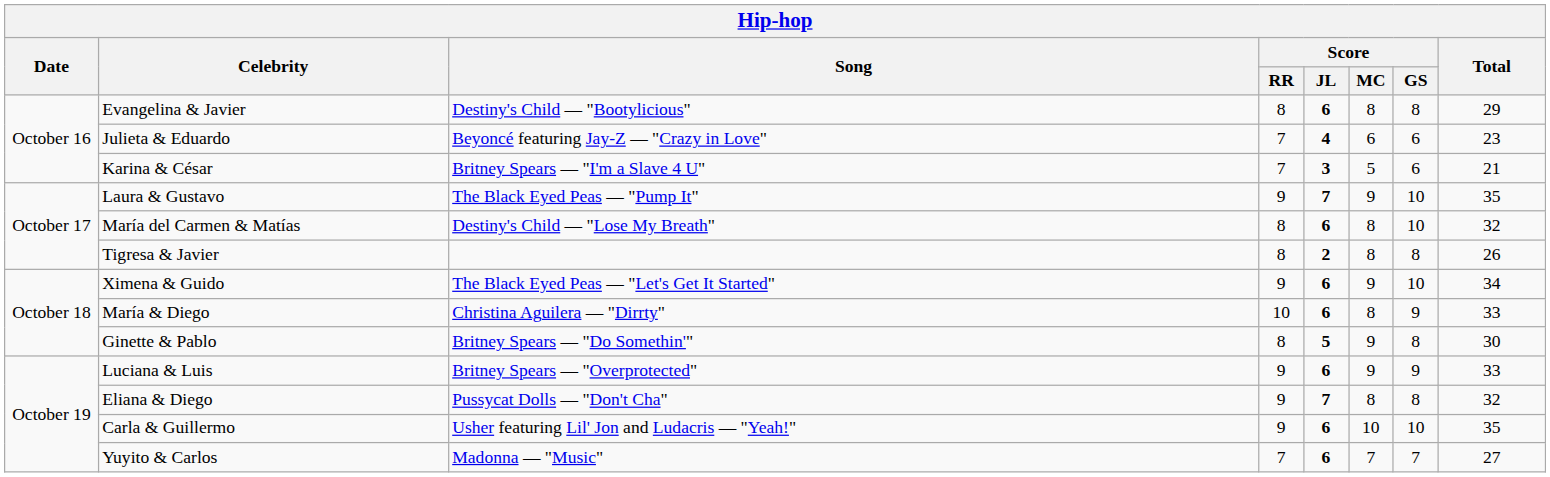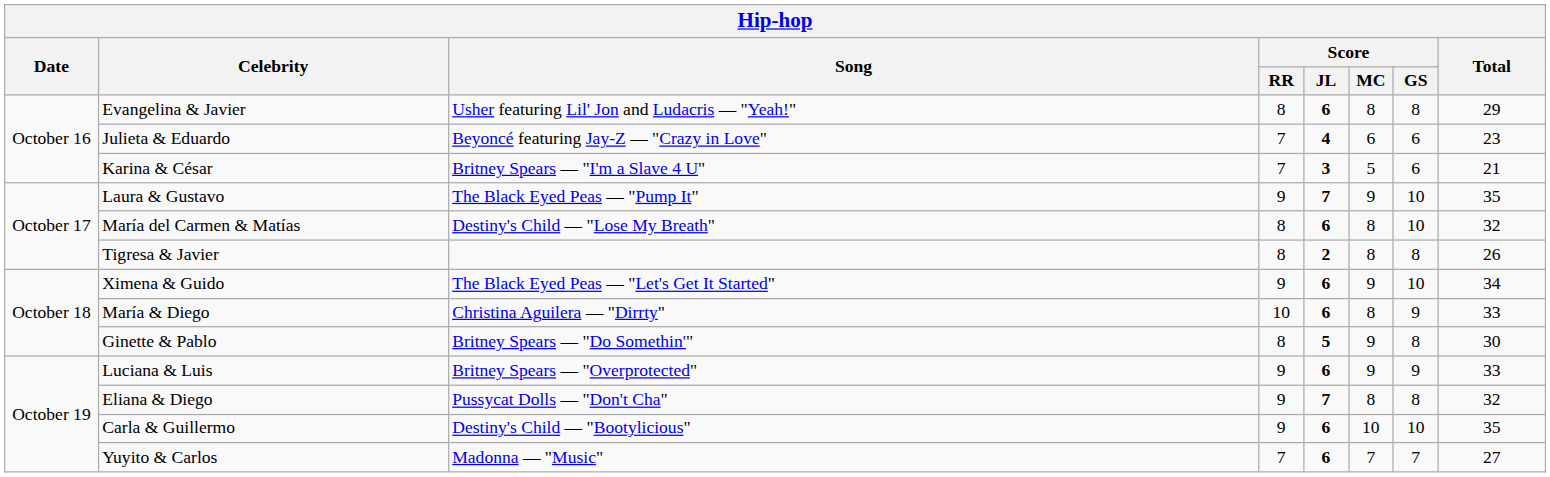(571, 109) Destiny's Child — "Bootylicious" -> (624, 109) Usher featuring Lil' Jon and Ludacris — "Yeah!"
(624, 428) Usher featuring Lil' Jon and Ludacris — "Yeah!" -> (571, 428) Destiny's Child — "Bootylicious"
